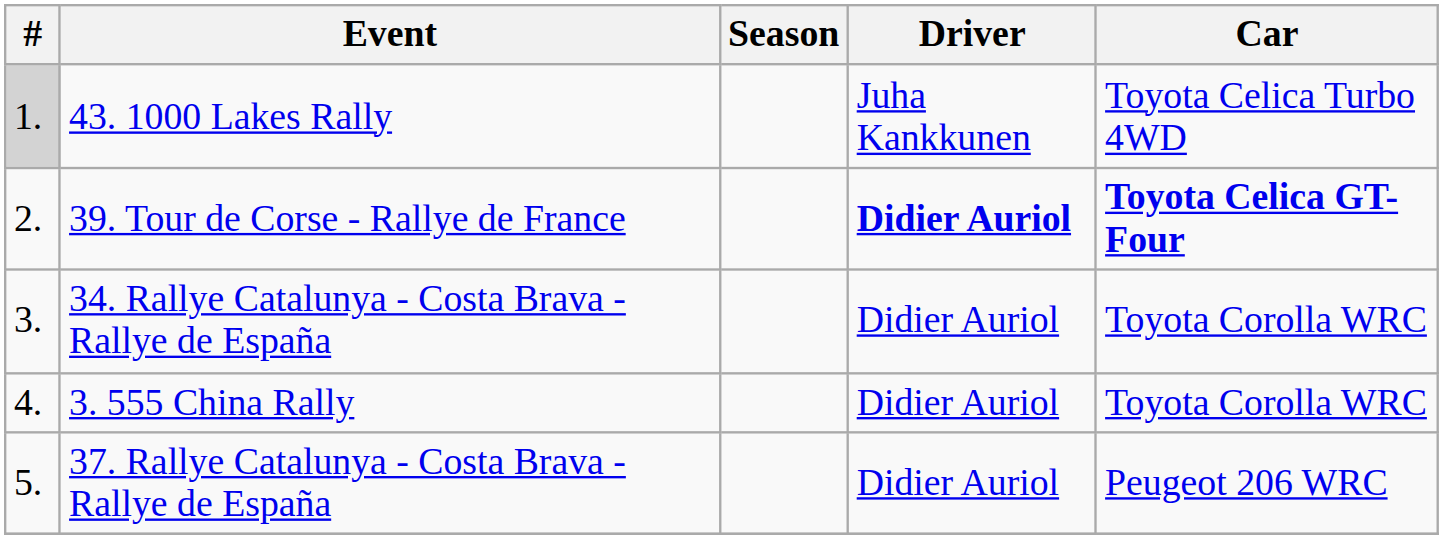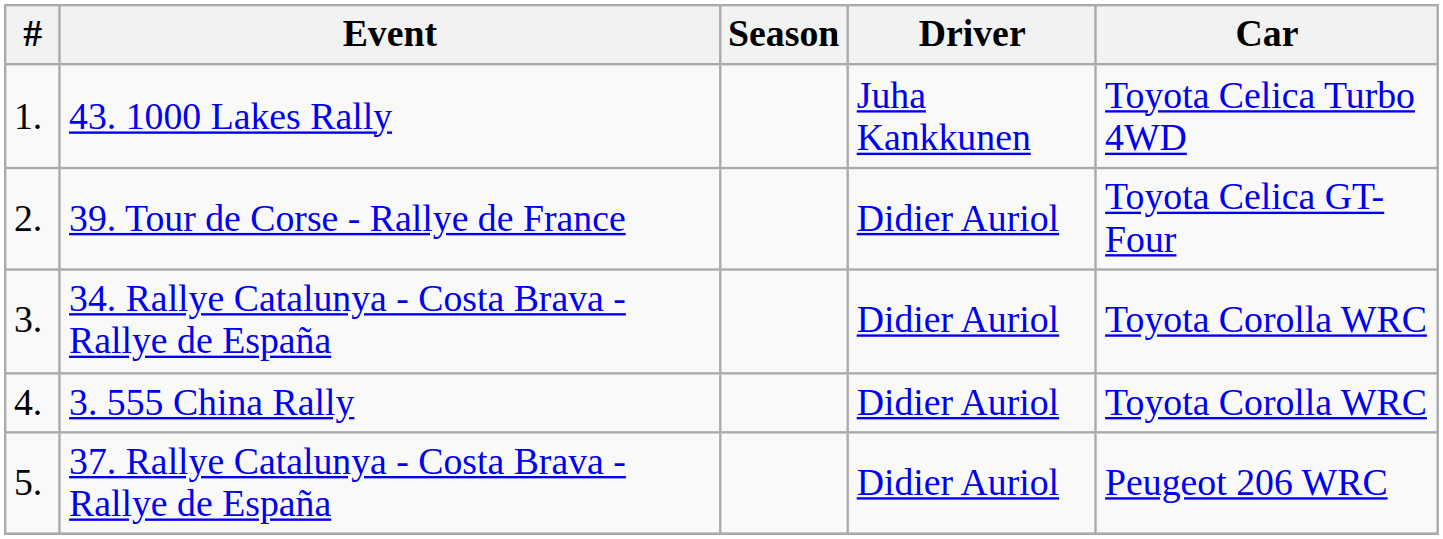(28, 115) lightgrey background -> (28, 115) no background
(964, 217) bold -> (958, 217) normal
(1252, 217) bold -> (1245, 217) normal
